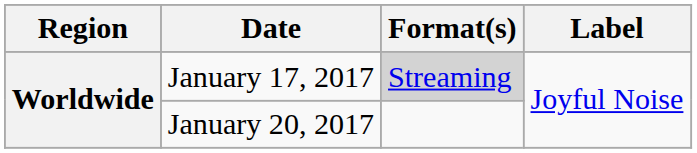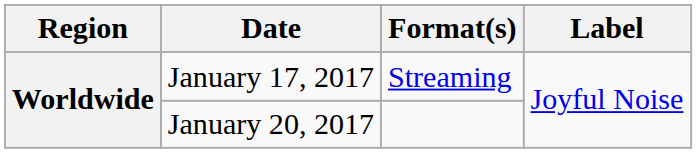(450, 76) lightgrey background -> (450, 76) no background
